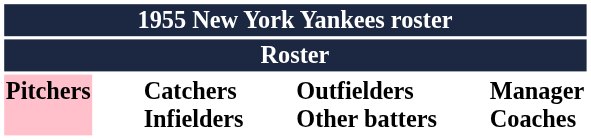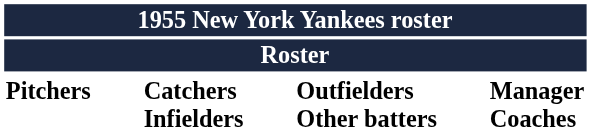(48, 90) pink background -> (48, 90) no background
